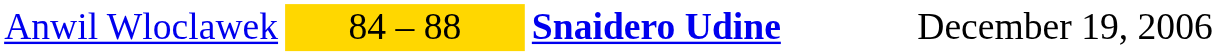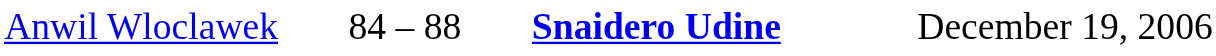(405, 26) gold background -> (405, 26) no background
